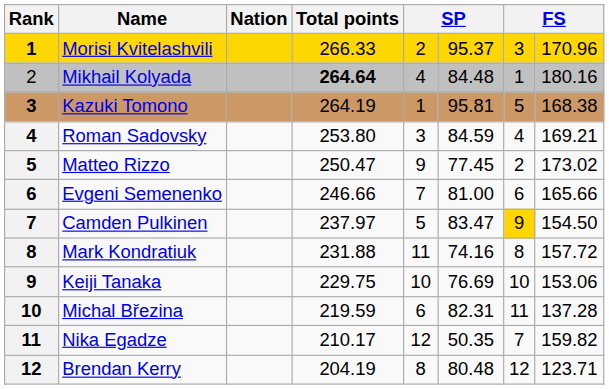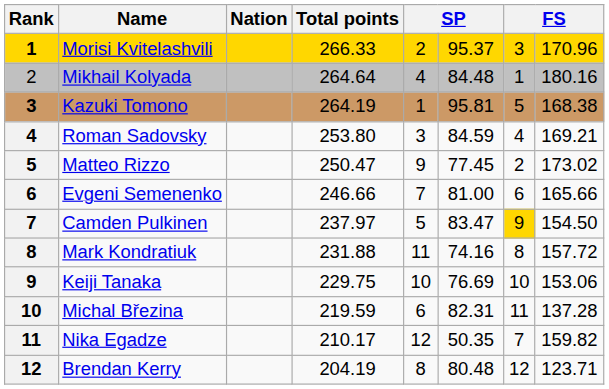(348, 77) bold -> (348, 77) normal
